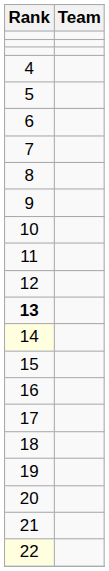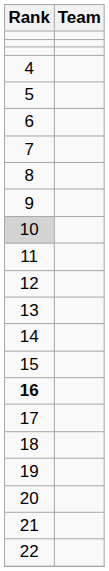(29, 229) no background -> (29, 229) lightgrey background
(29, 310) bold -> (29, 310) normal
(29, 337) lightyellow background -> (29, 337) no background
(29, 391) normal -> (29, 391) bold
(29, 552) lightyellow background -> (29, 552) no background
